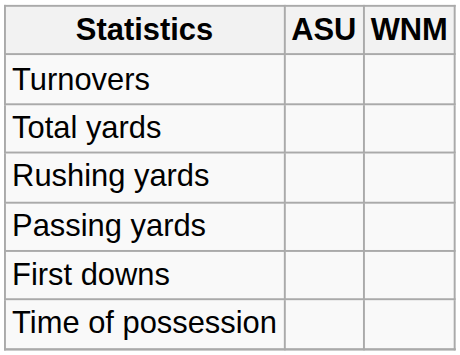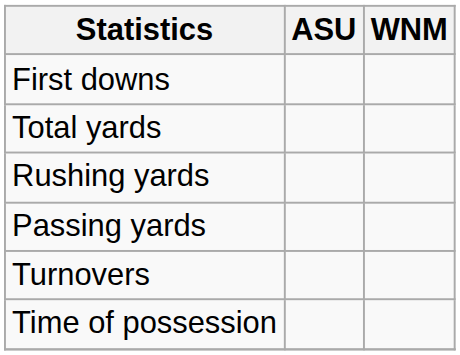rows swapped: (91, 274) <-> (81, 78)
